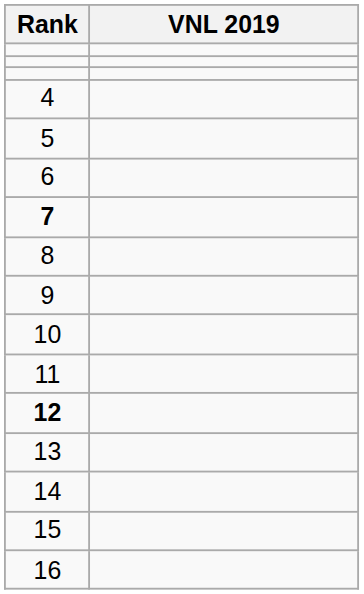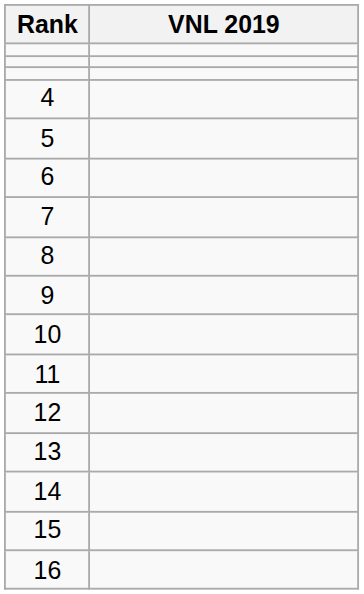(47, 216) bold -> (47, 216) normal
(47, 413) bold -> (47, 413) normal
